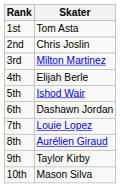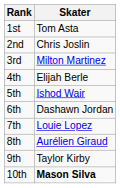(64, 175) normal -> (66, 175) bold
